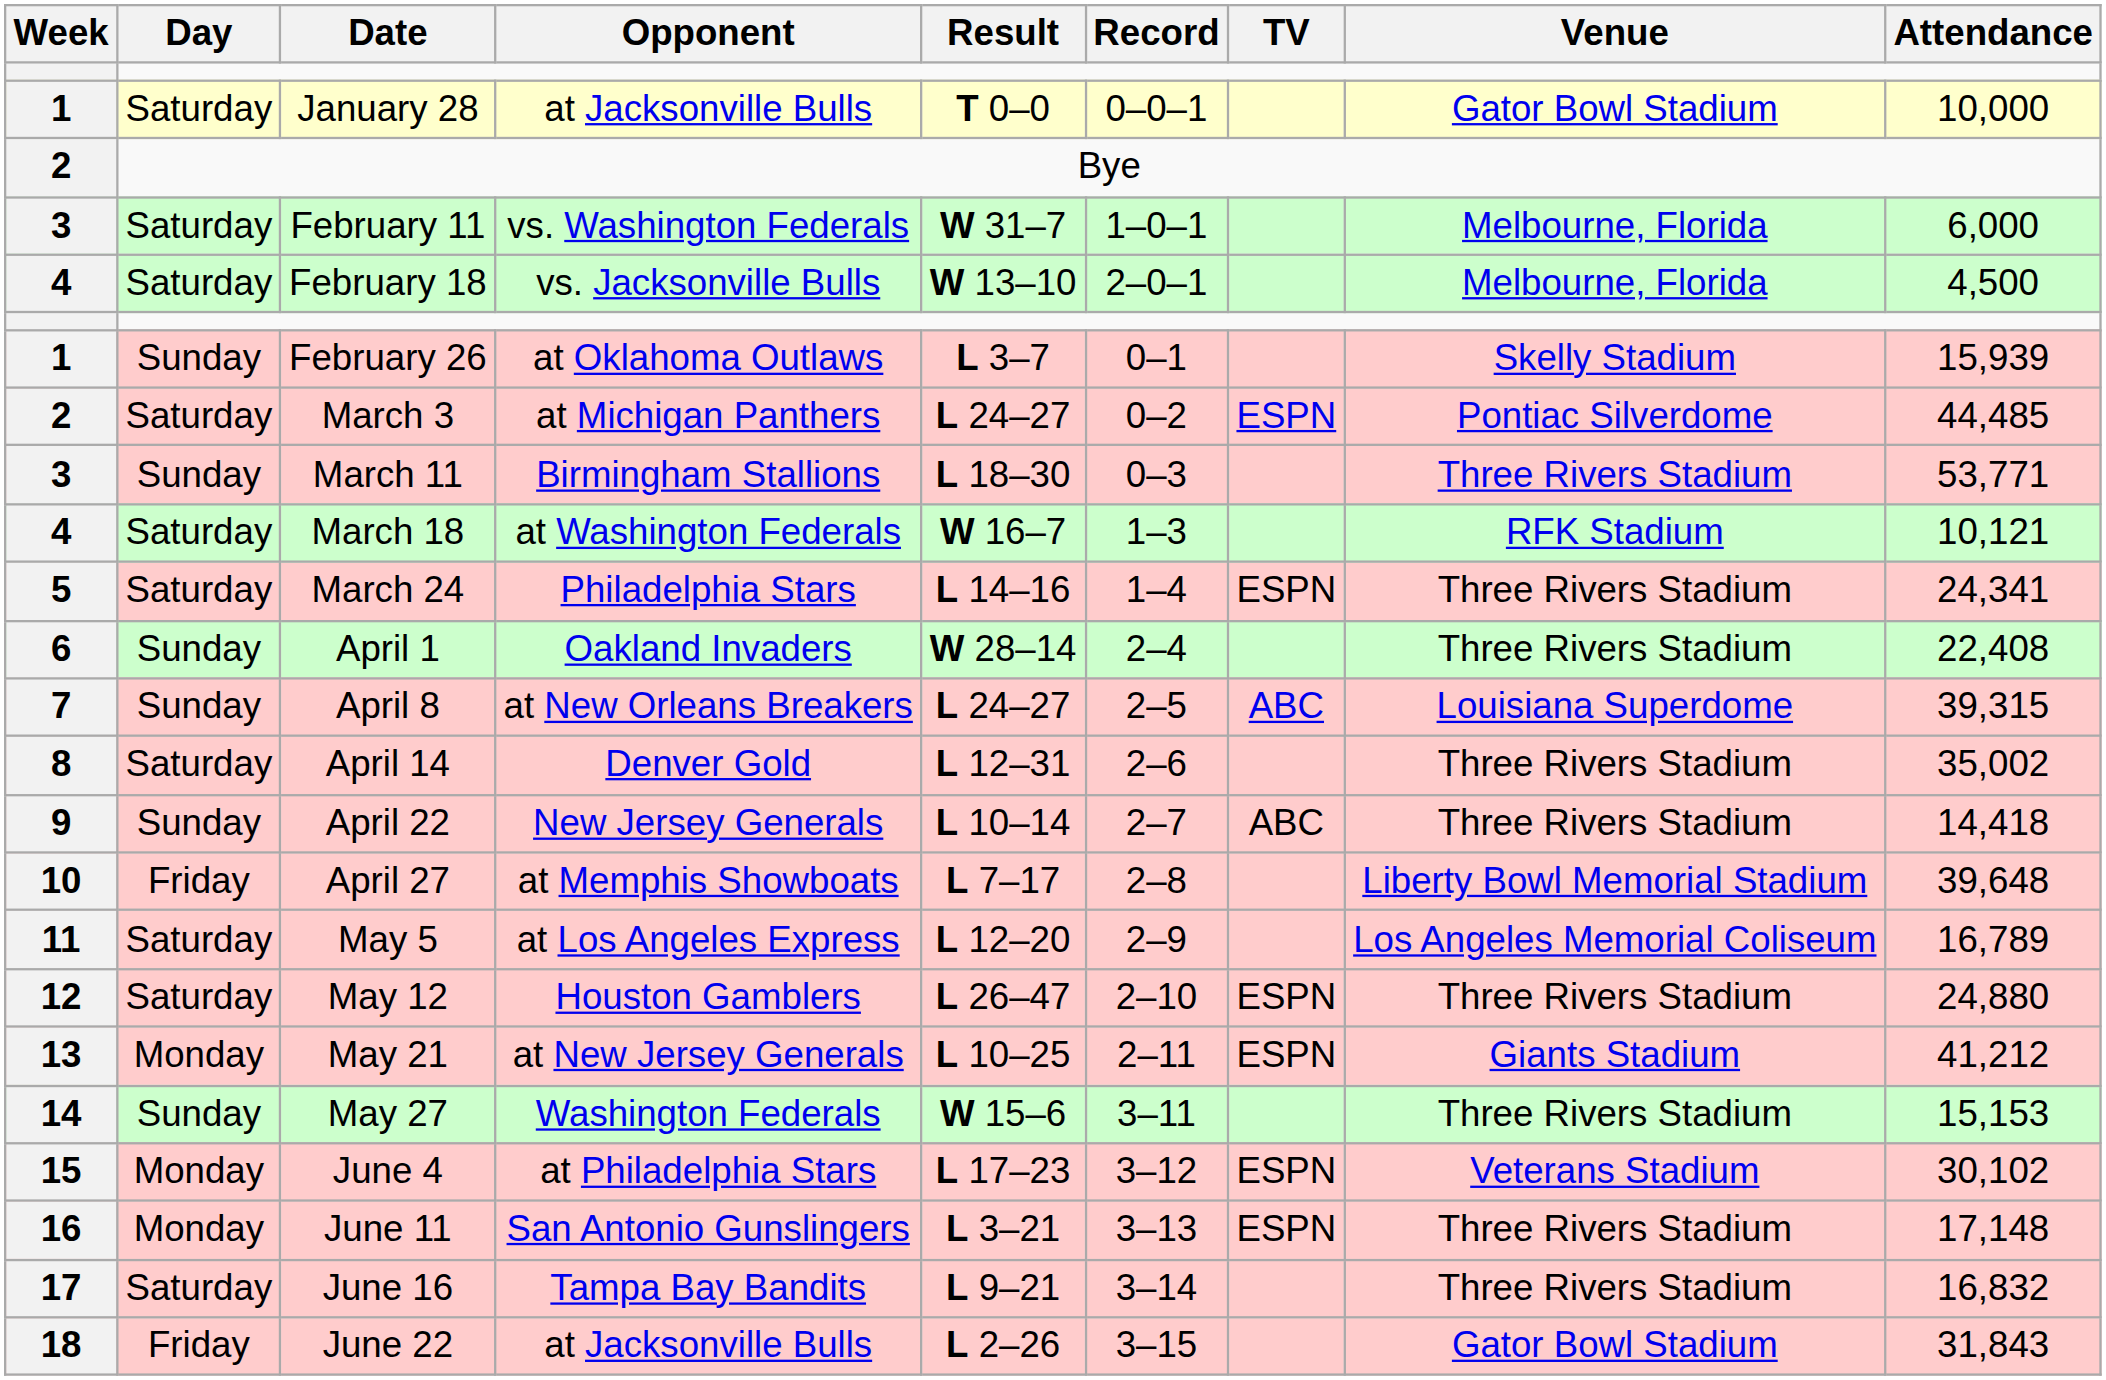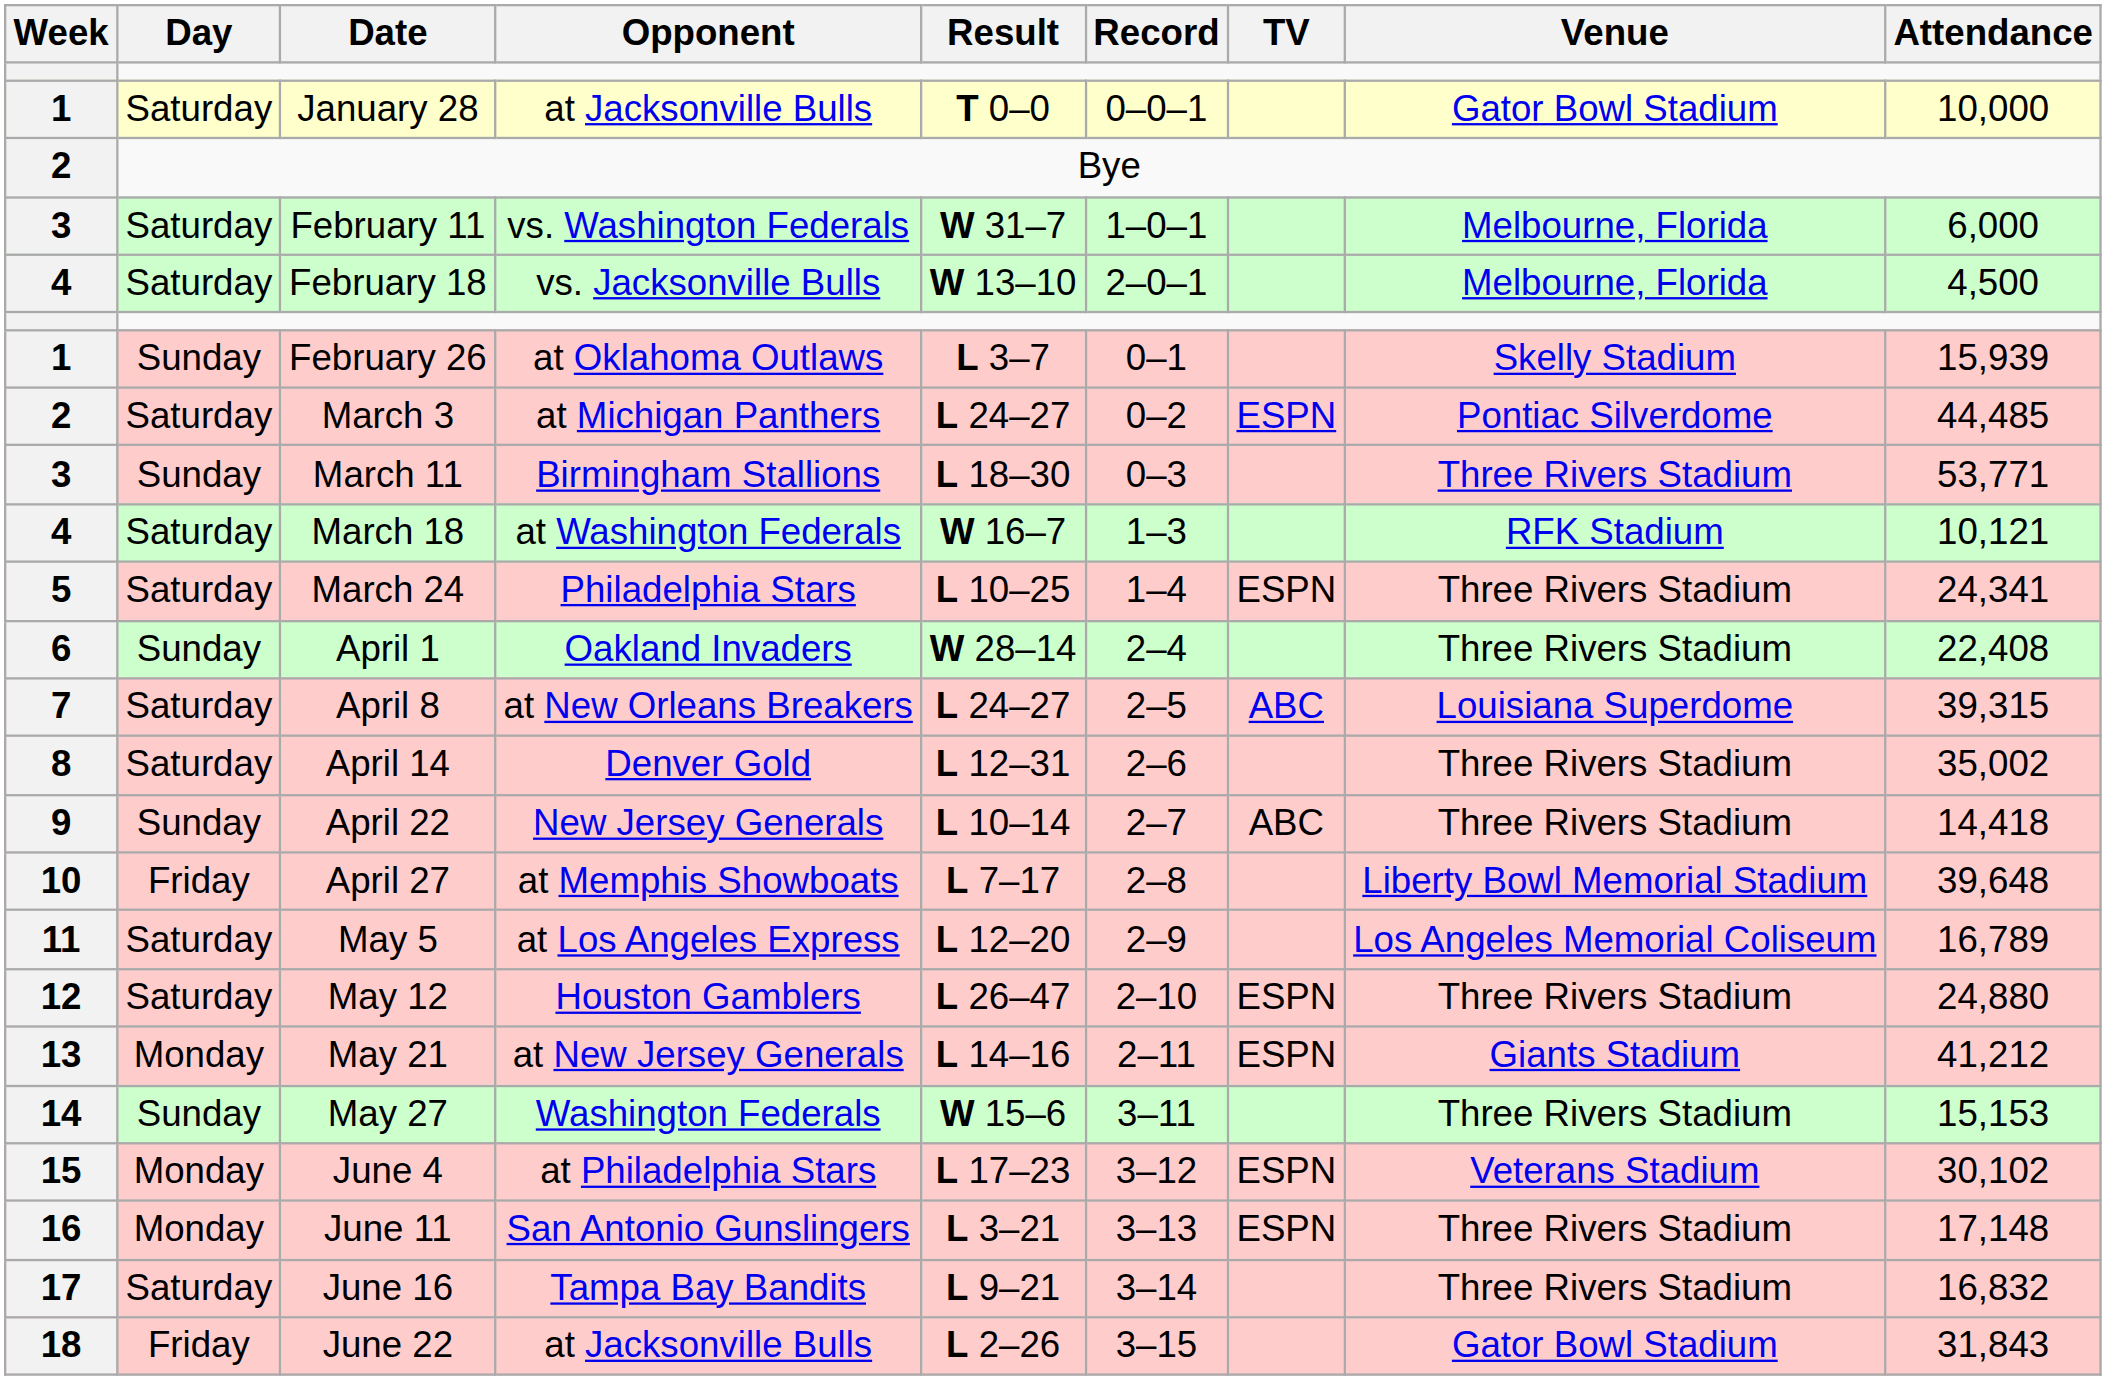(1003, 590) L 14–16 -> (1003, 590) L 10–25
(199, 706) Sunday -> (199, 706) Saturday
(1003, 1055) L 10–25 -> (1003, 1055) L 14–16
